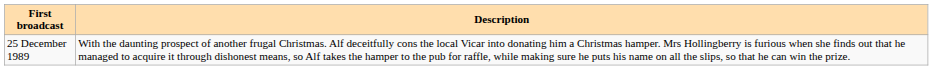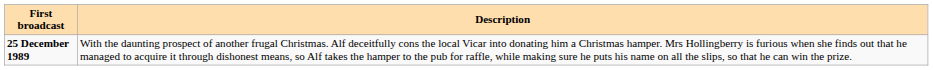(37, 50) normal -> (38, 50) bold
